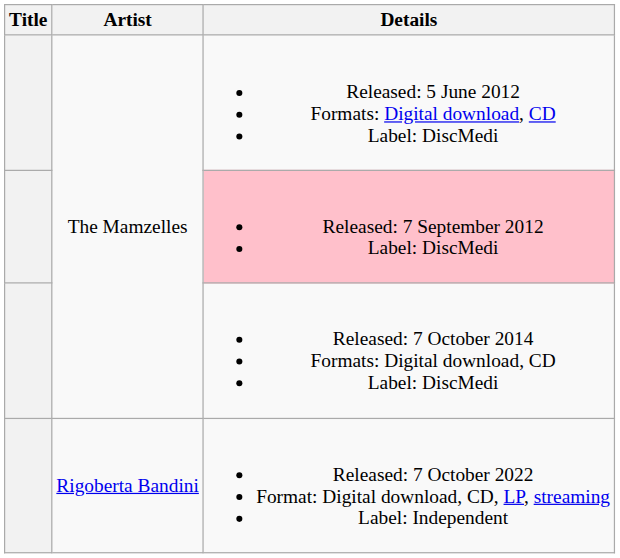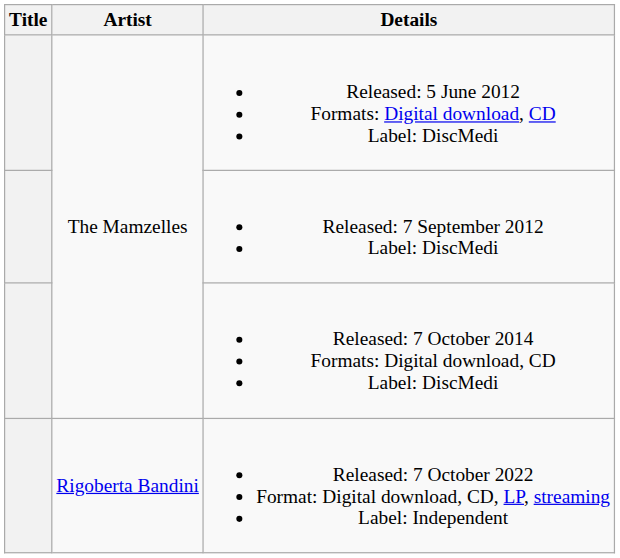(409, 237) pink background -> (409, 237) no background
